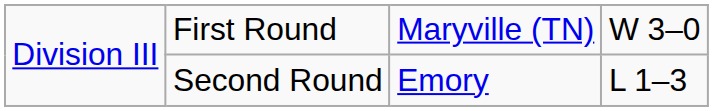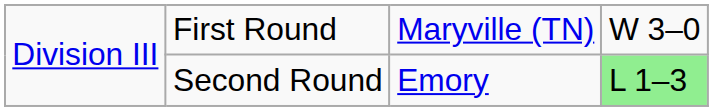(648, 79) no background -> (648, 79) lightgreen background
